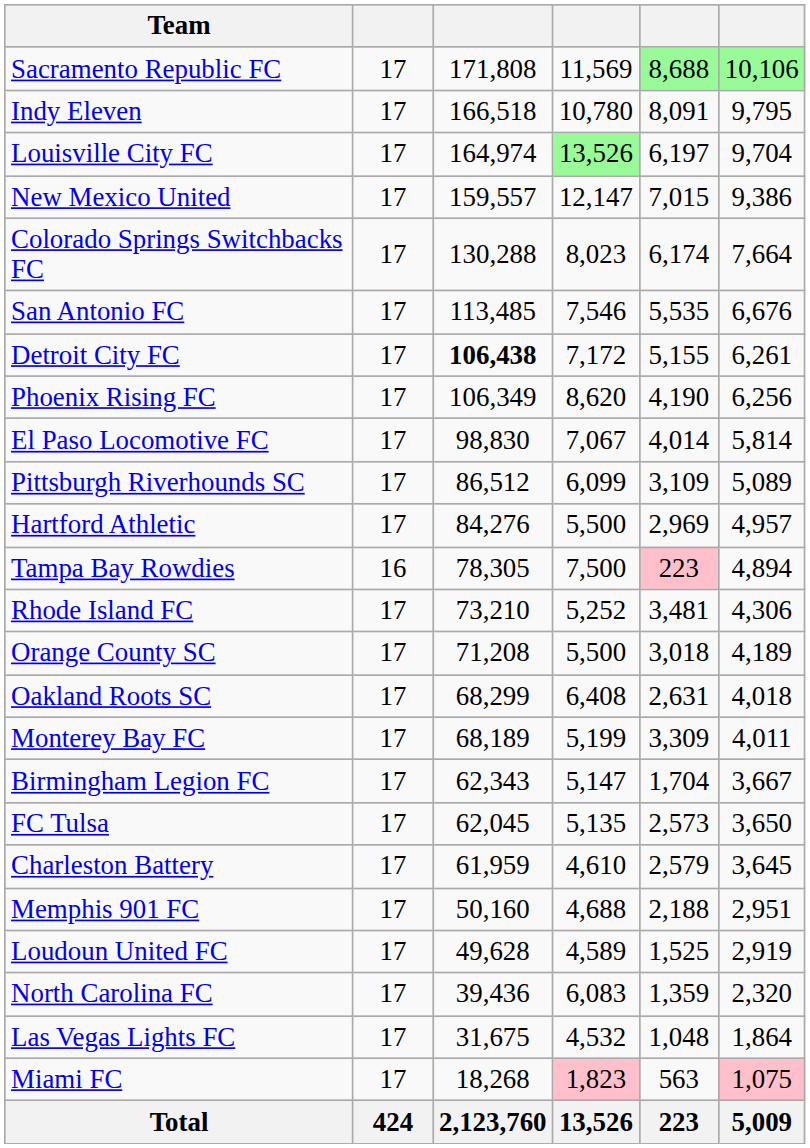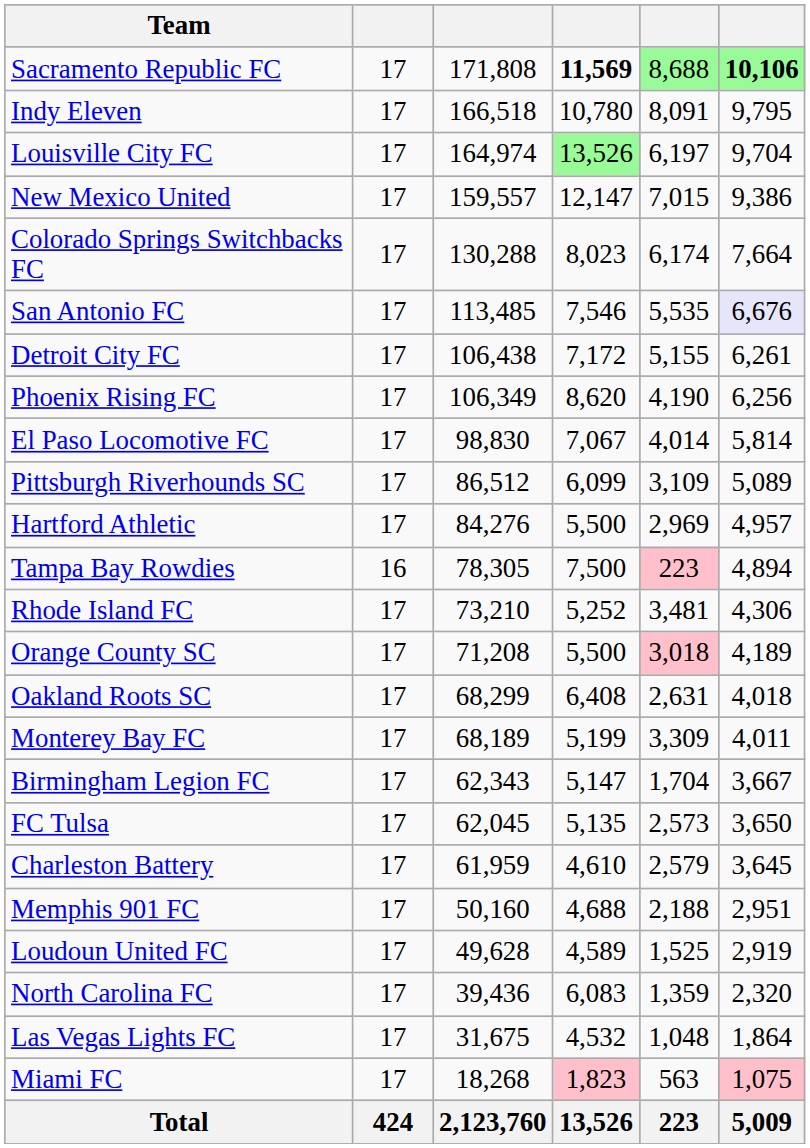(596, 68) normal -> (596, 68) bold
(762, 68) normal -> (762, 68) bold
(762, 311) no background -> (762, 311) lavender background
(493, 354) bold -> (493, 354) normal
(679, 652) no background -> (679, 652) pink background
